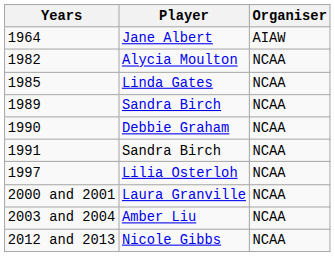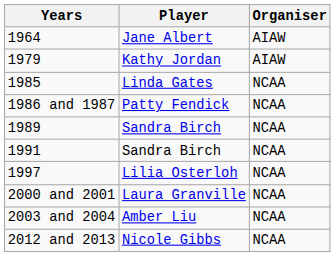+ row: (24, 61)
- row: (24, 61)
+ row: (62, 106)
- row: (24, 128)
